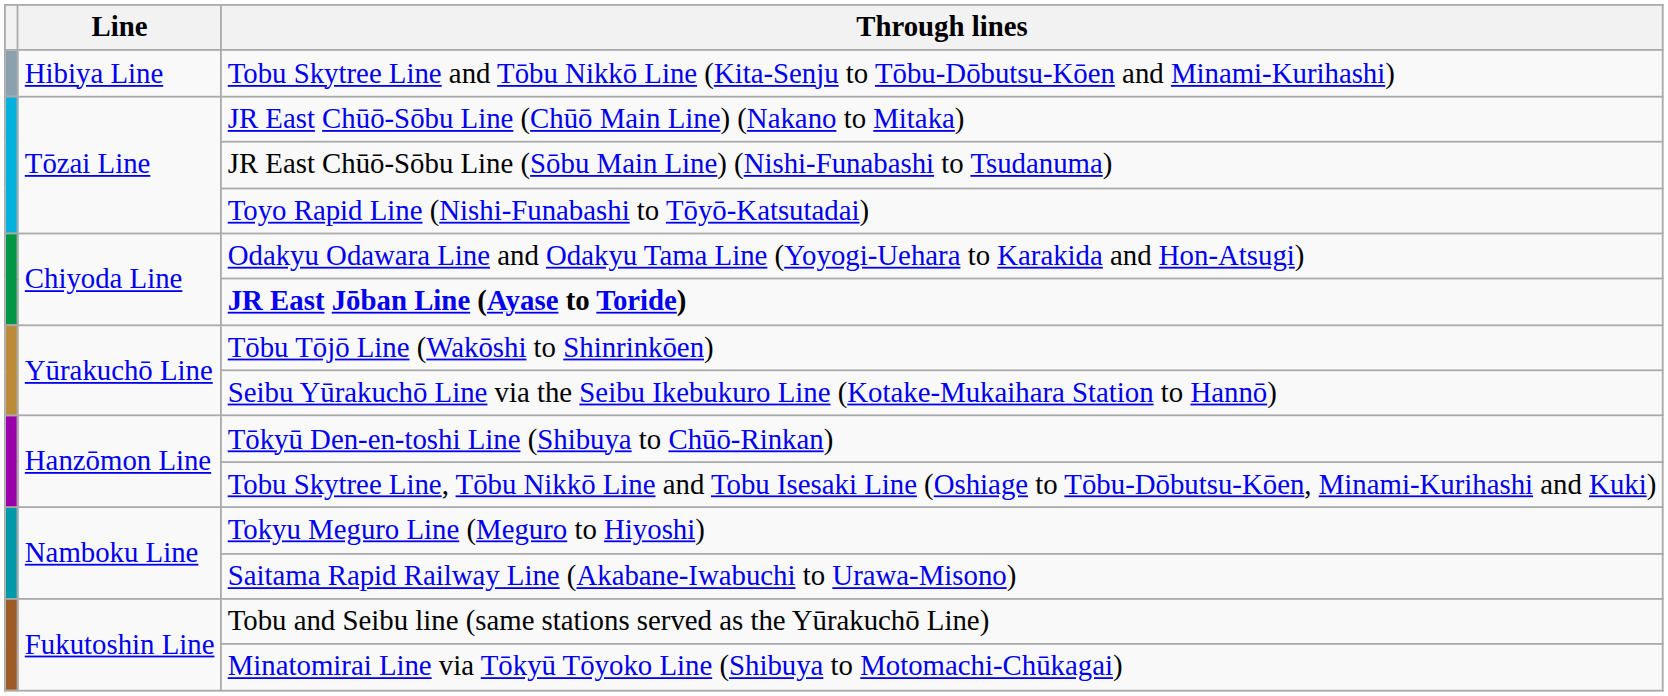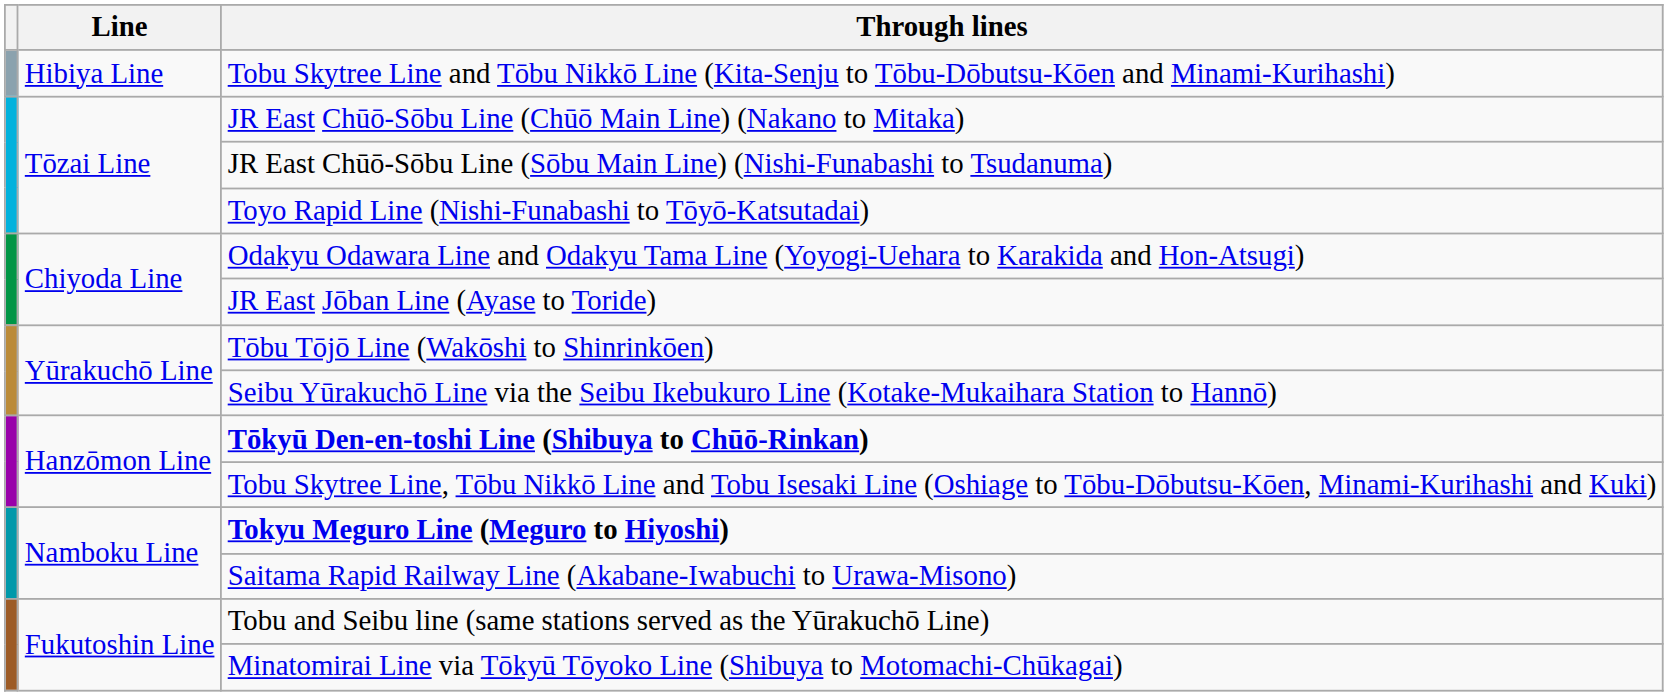(457, 301) bold -> (442, 301) normal
(530, 438) normal -> (548, 438) bold
(466, 529) normal -> (478, 529) bold
